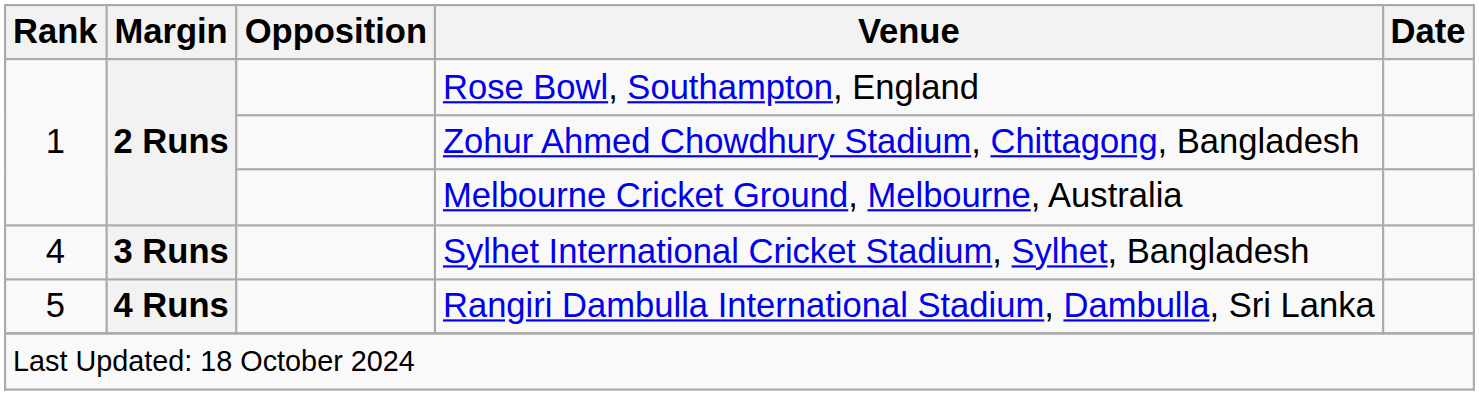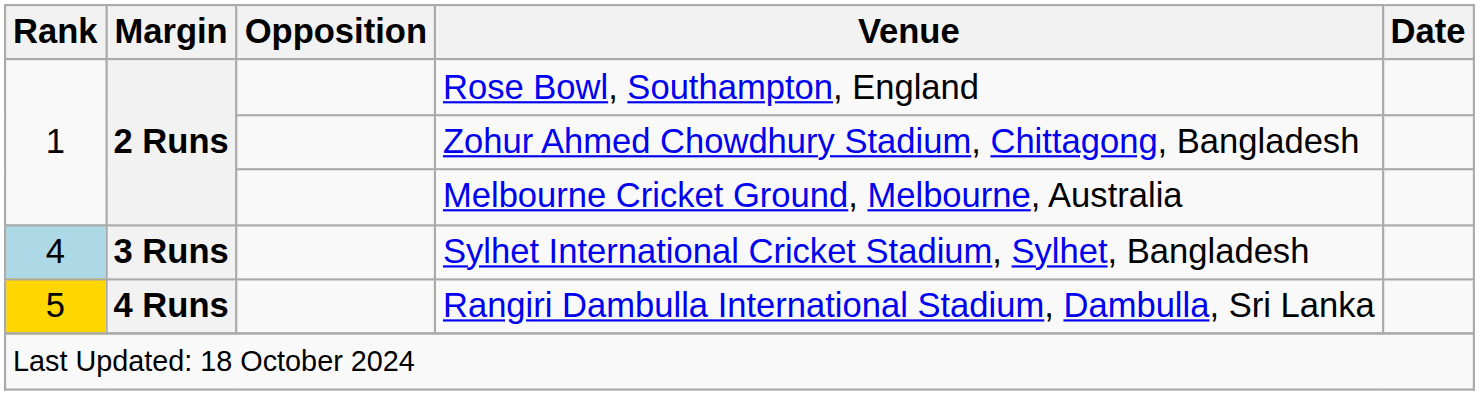(55, 251) no background -> (55, 251) lightblue background
(55, 305) no background -> (55, 305) gold background
